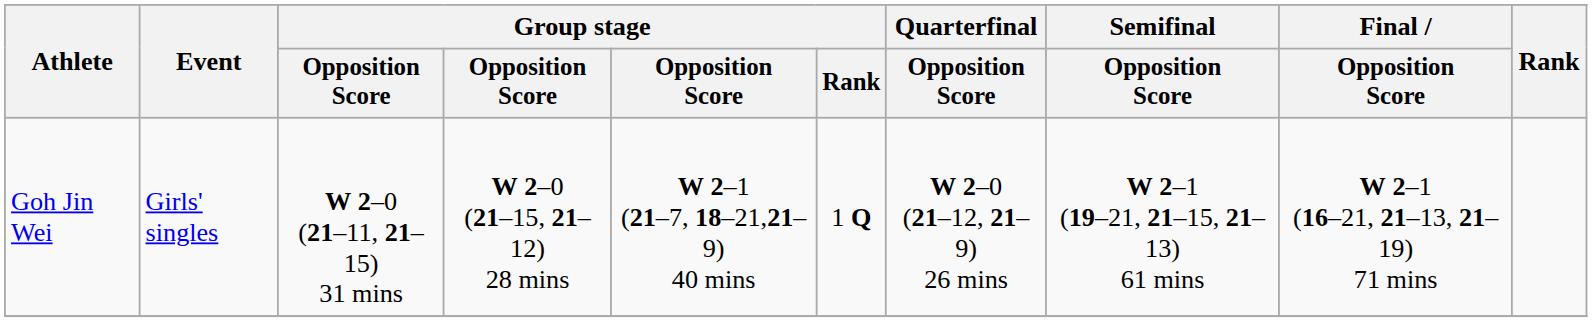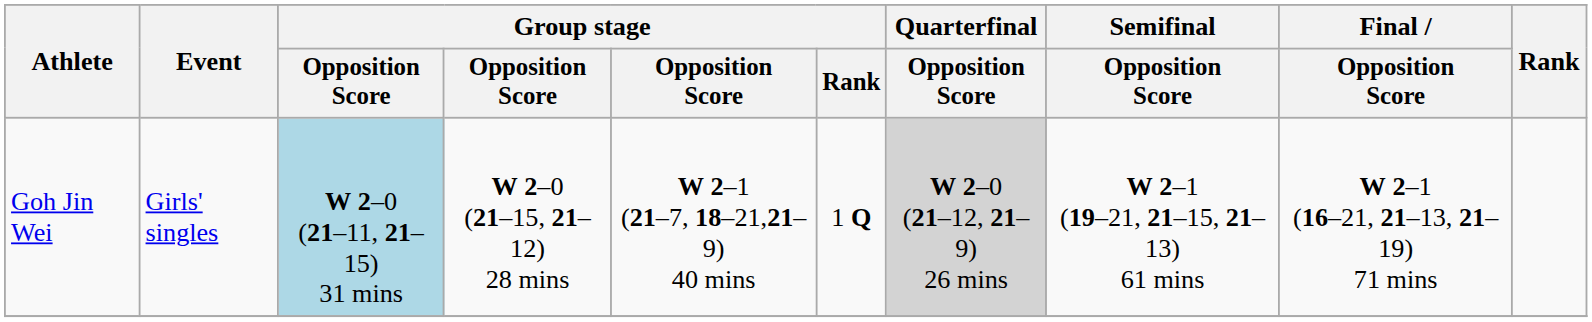(361, 248) no background -> (361, 248) lightblue background
(966, 232) no background -> (966, 232) lightgrey background
